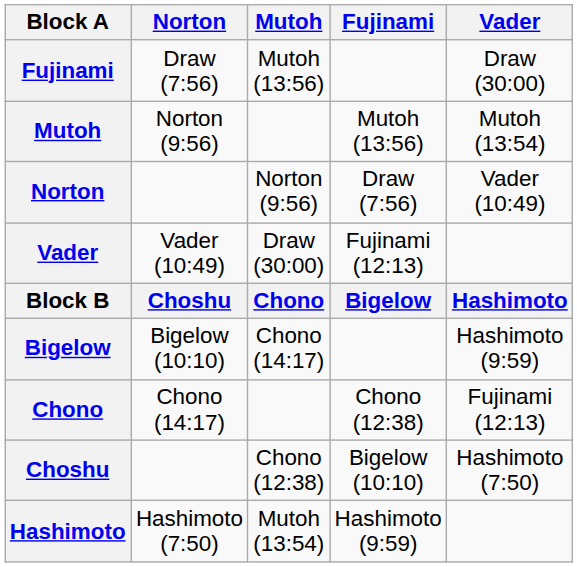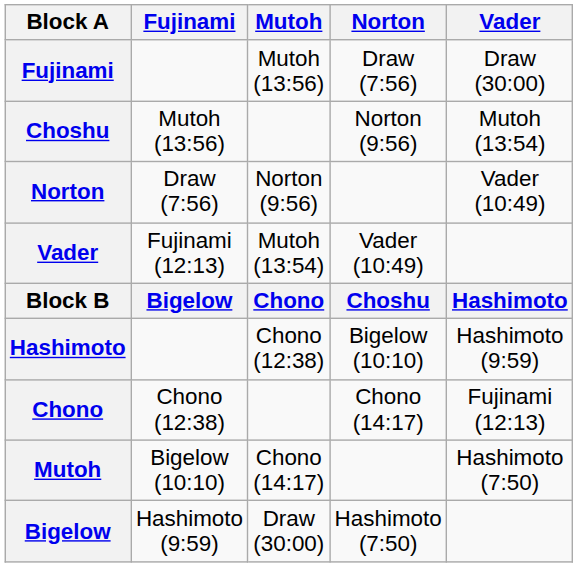columns swapped: (388, 22) <-> (189, 22)
(68, 131) Mutoh -> (68, 131) Choshu
(289, 252) Draw (30:00) -> (289, 252) Mutoh (13:54)
(68, 348) Bigelow -> (68, 348) Hashimoto
(289, 348) Chono (14:17) -> (289, 348) Chono (12:38)
(68, 470) Choshu -> (68, 470) Mutoh
(289, 470) Chono (12:38) -> (289, 470) Chono (14:17)
(68, 530) Hashimoto -> (68, 530) Bigelow
(289, 530) Mutoh (13:54) -> (289, 530) Draw (30:00)
